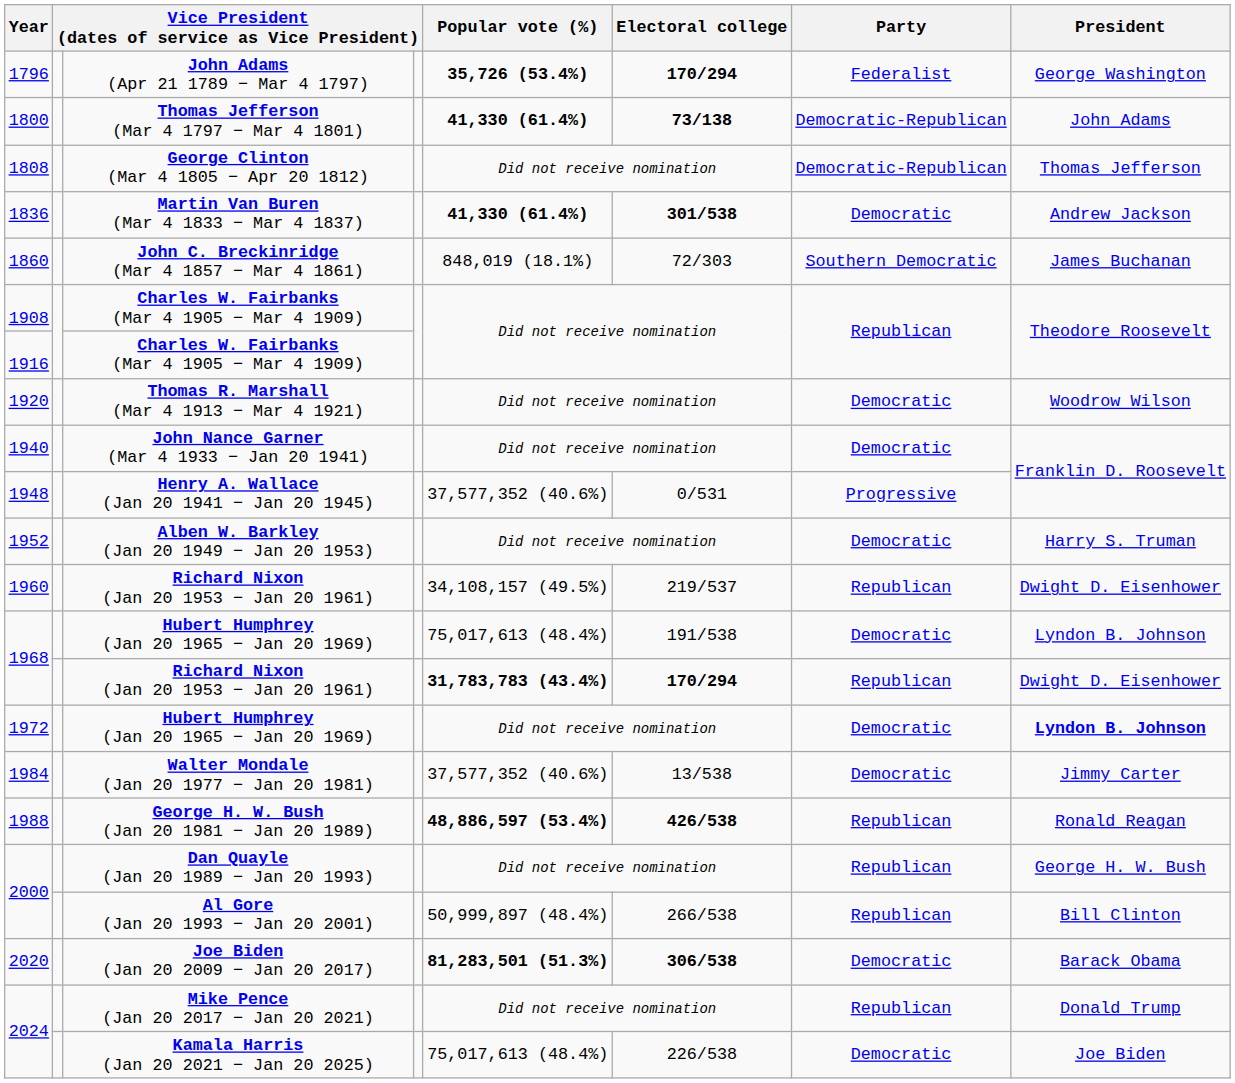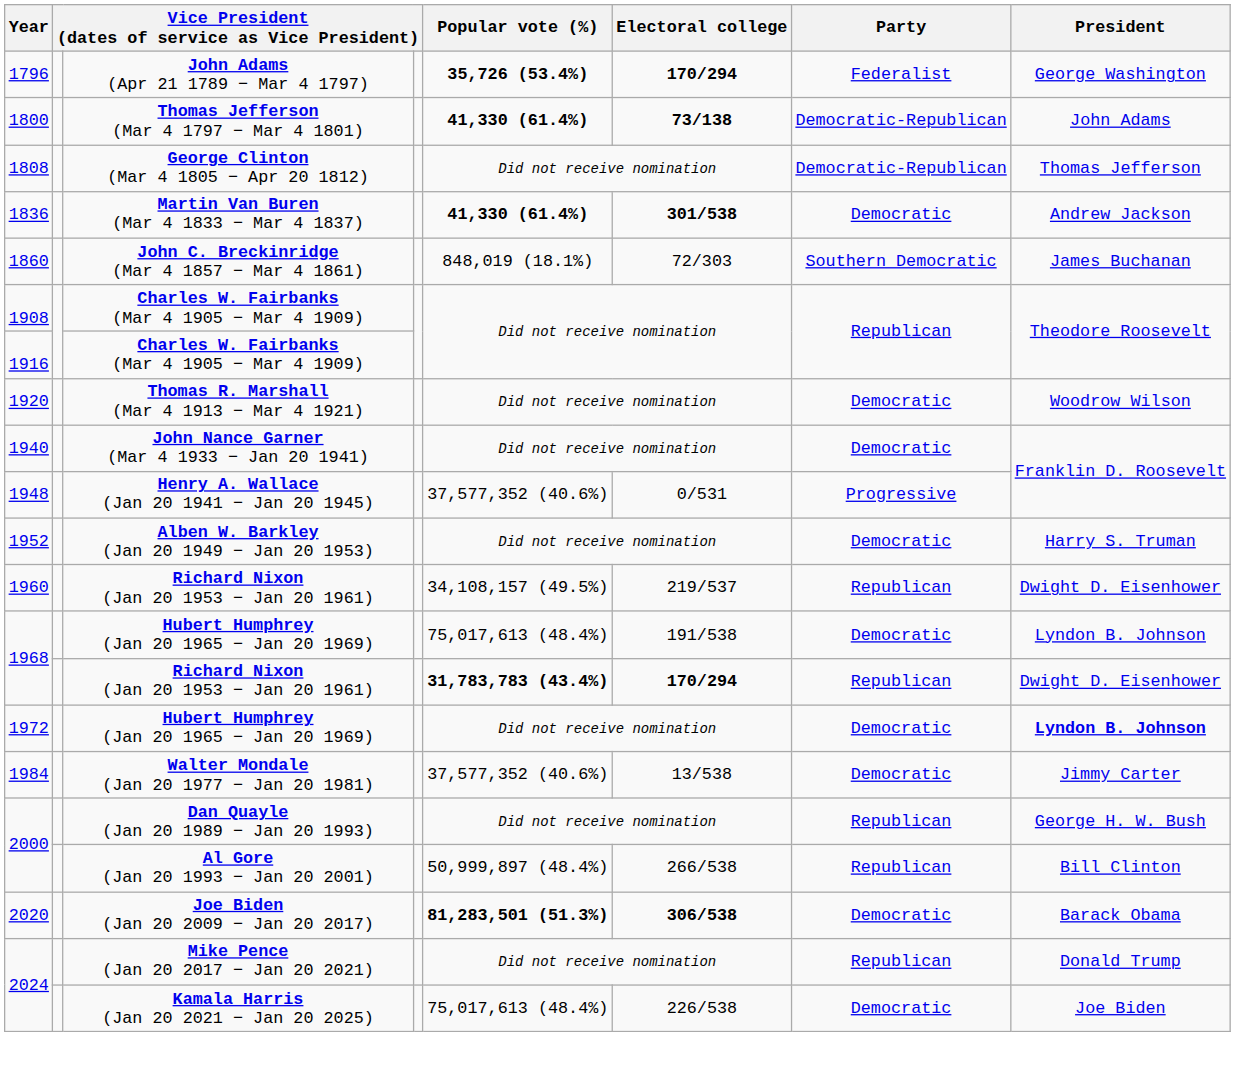- row: (29, 822)
